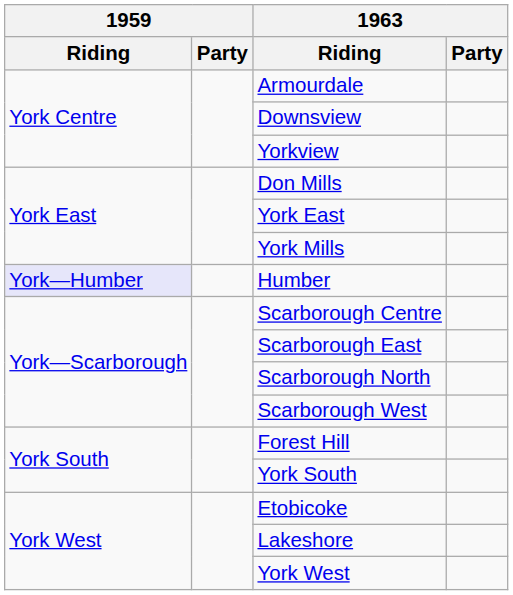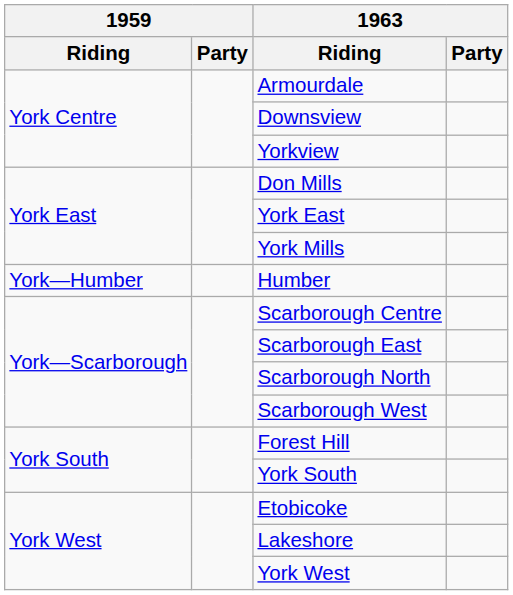(76, 280) lavender background -> (76, 280) no background
